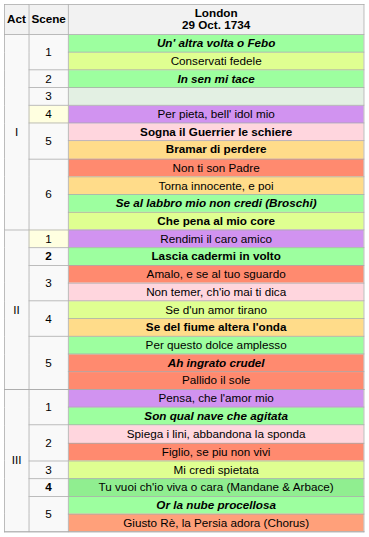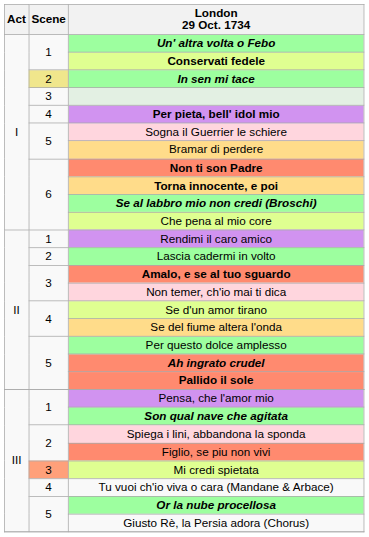(216, 61) normal -> (216, 61) bold
(49, 79) no background -> (49, 79) khaki background
(49, 114) lightyellow background -> (49, 114) no background
(216, 114) normal -> (216, 114) bold
(216, 132) bold -> (216, 132) normal
(216, 150) bold -> (216, 150) normal
(216, 167) normal -> (216, 167) bold
(216, 185) normal -> (216, 185) bold
(216, 221) bold -> (216, 221) normal
(49, 238) lightyellow background -> (49, 238) no background
(49, 256) bold -> (49, 256) normal
(216, 256) bold -> (216, 256) normal
(216, 274) normal -> (216, 274) bold
(216, 327) bold -> (216, 327) normal
(216, 381) normal -> (216, 381) bold
(49, 469) no background -> (49, 469) lightsalmon background
(49, 487) bold -> (49, 487) normal
(216, 487) lightgreen background -> (216, 487) no background
(216, 523) lightsalmon background -> (216, 523) no background
